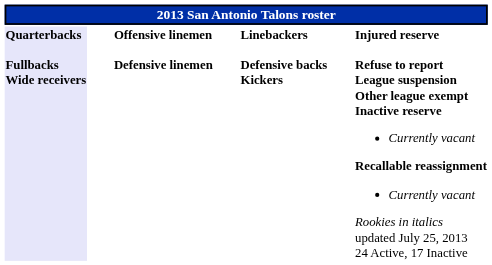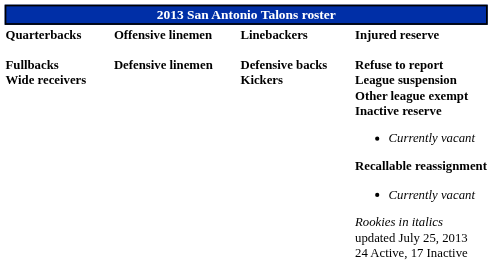(46, 57) lavender background -> (46, 57) no background
